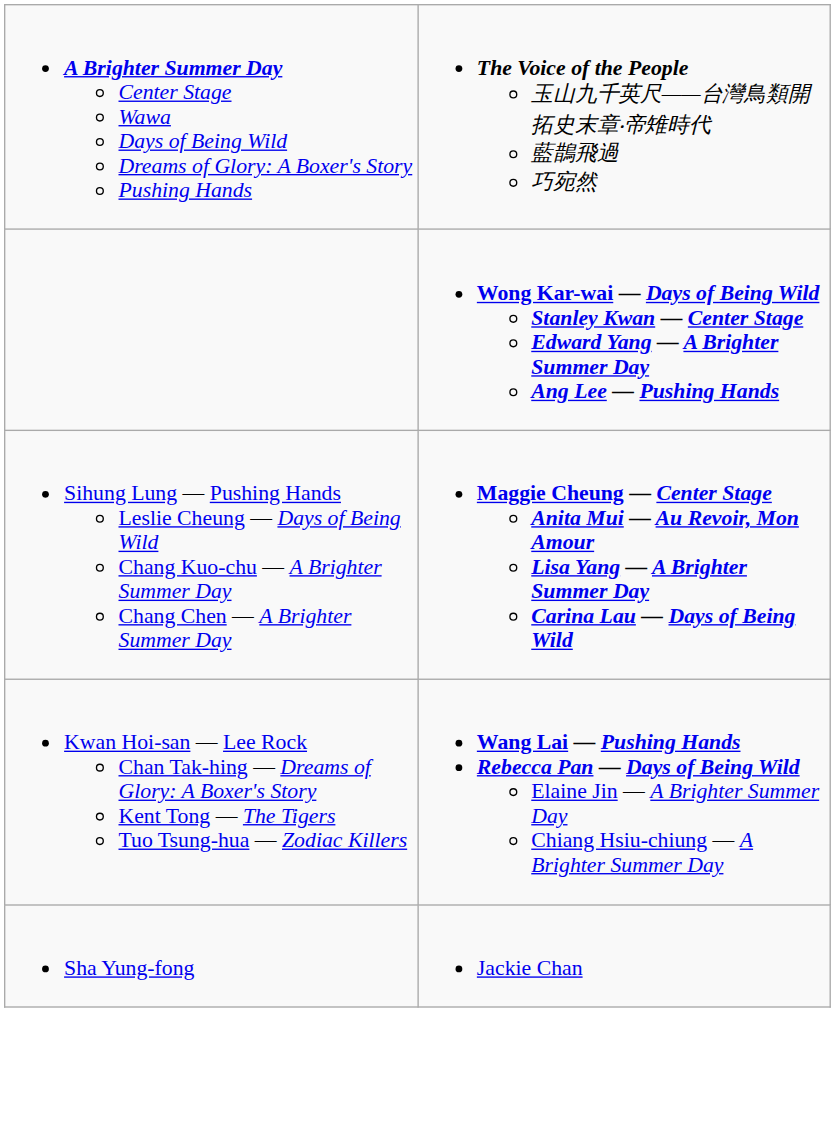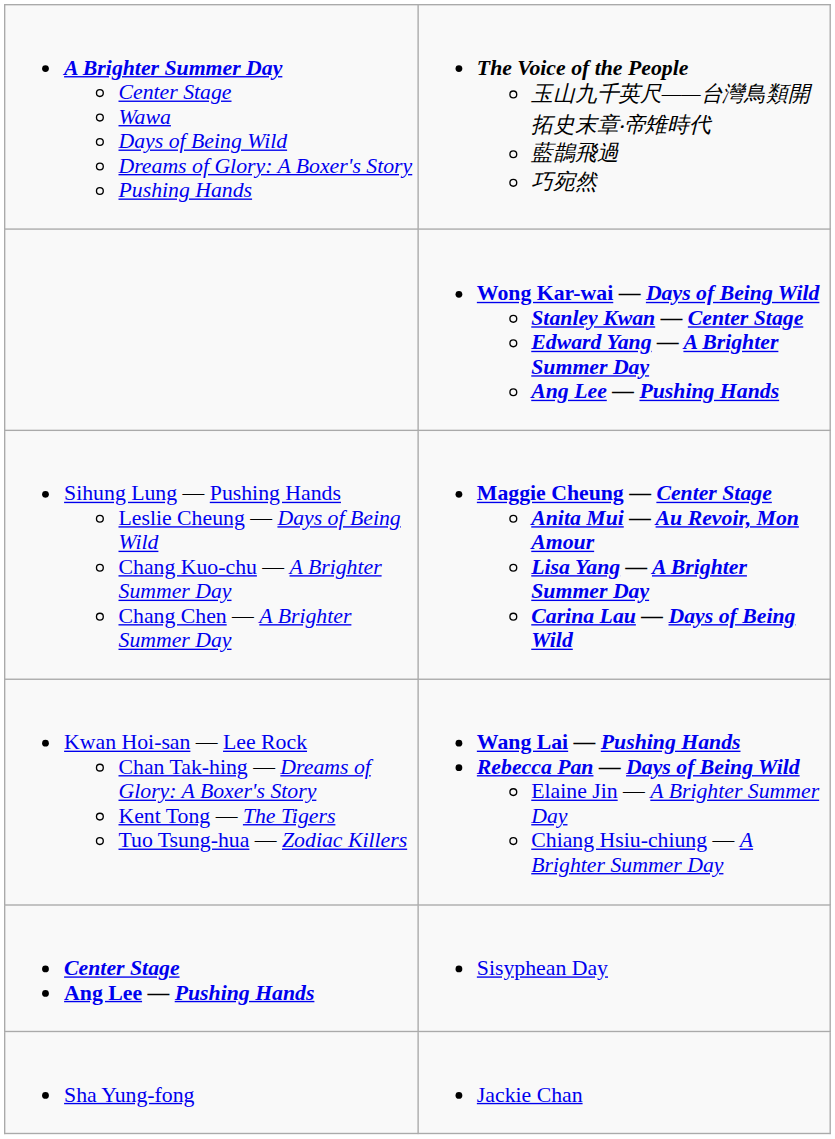+ row: (211, 980)
